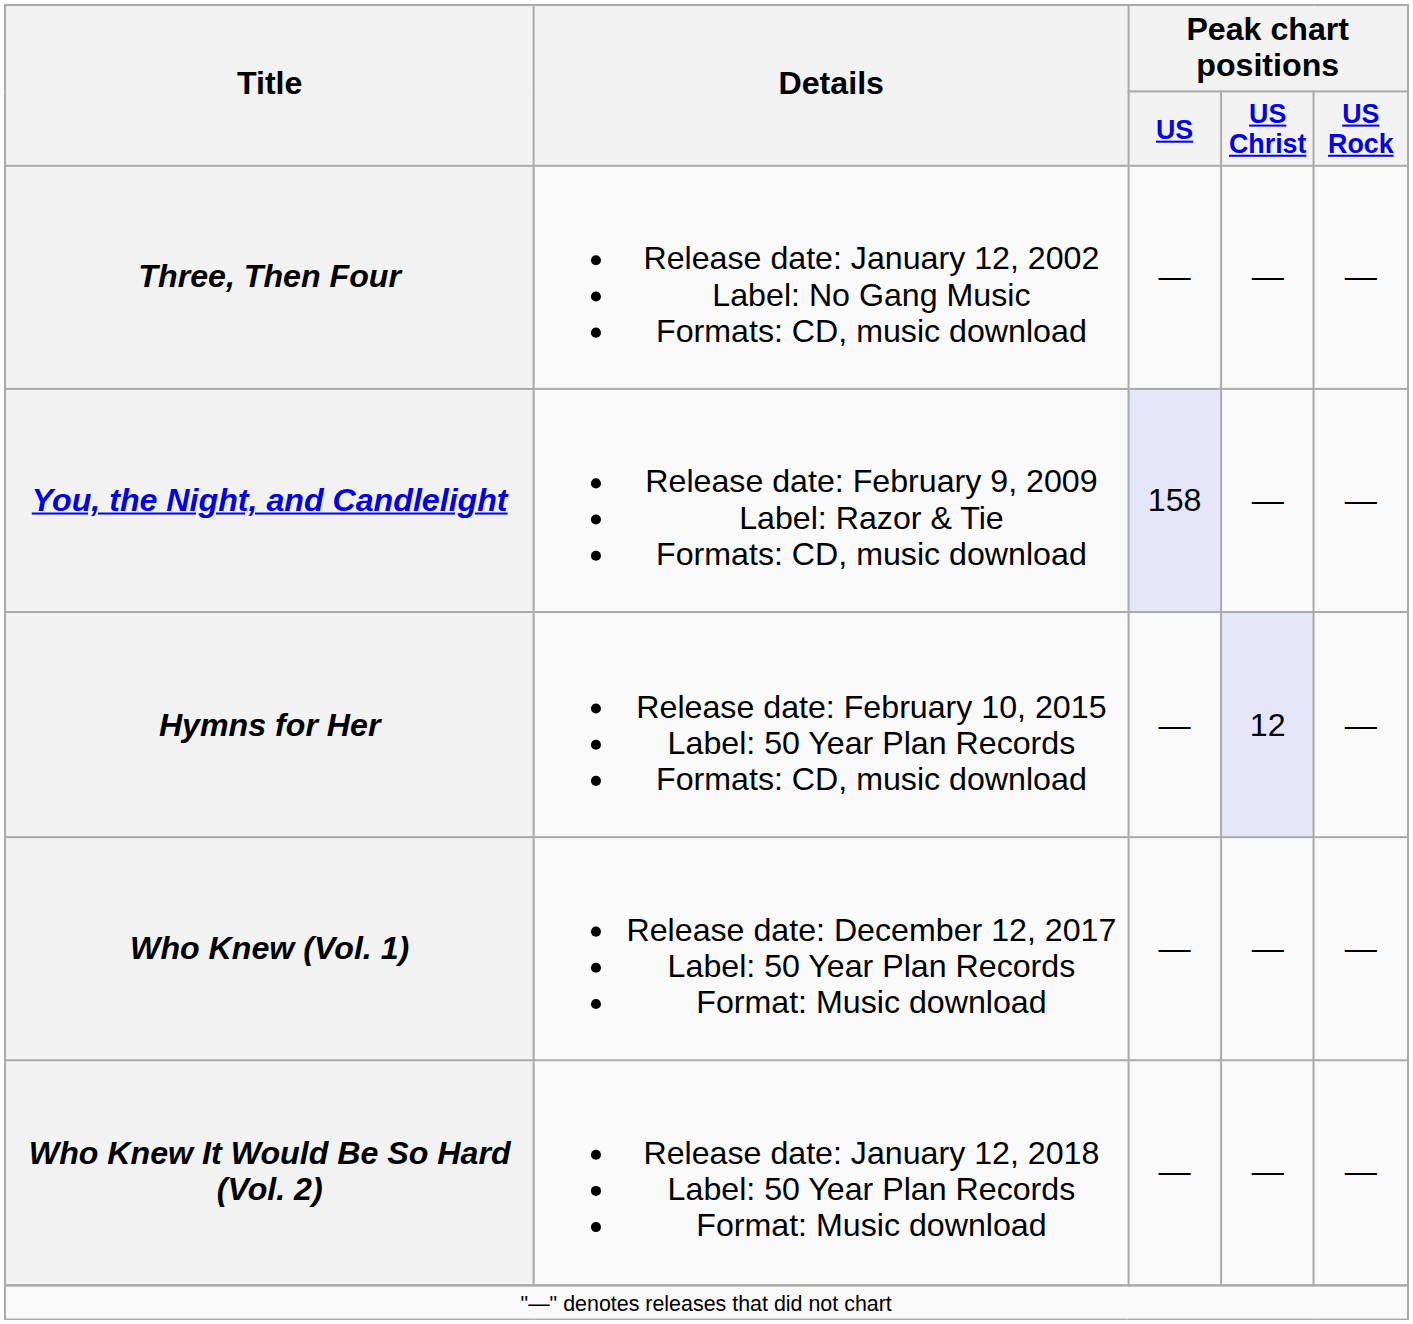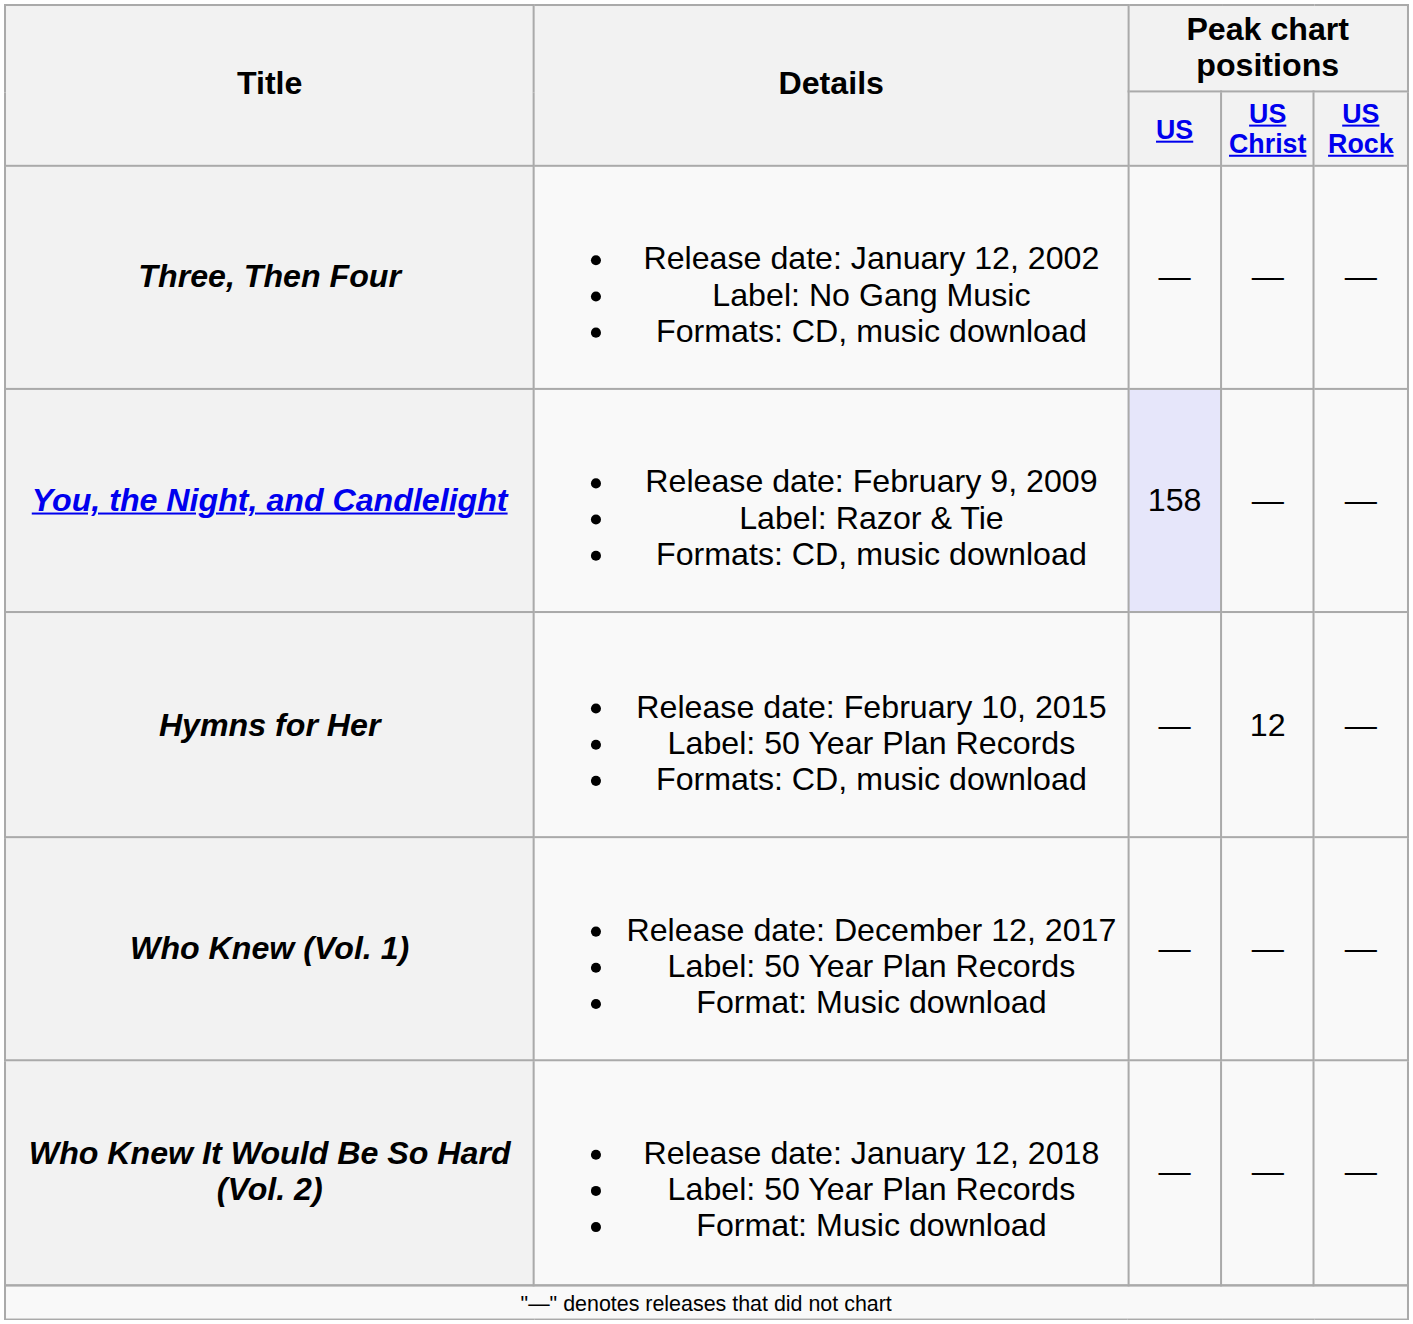(1268, 724) lavender background -> (1268, 724) no background
